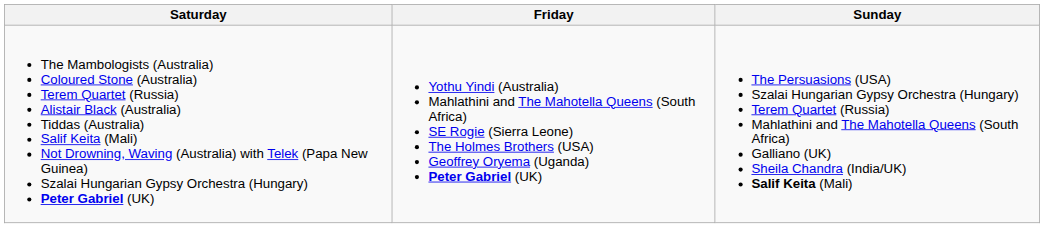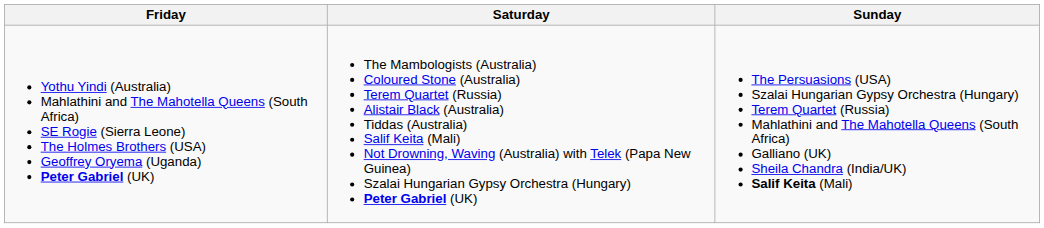columns swapped: (554, 15) <-> (198, 15)
